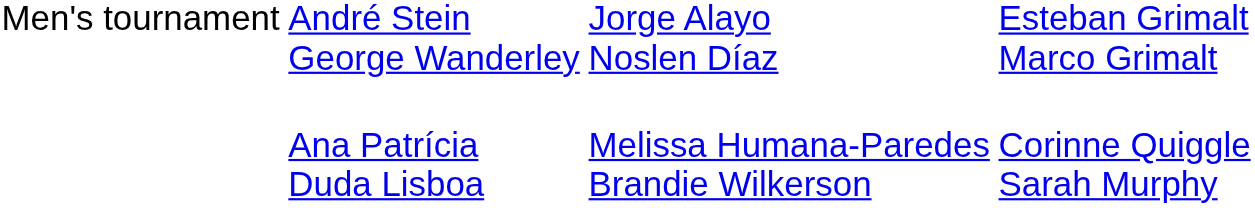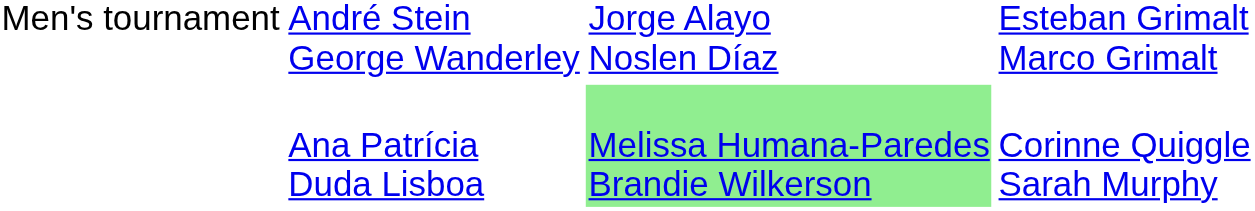(789, 164) no background -> (789, 164) lightgreen background
